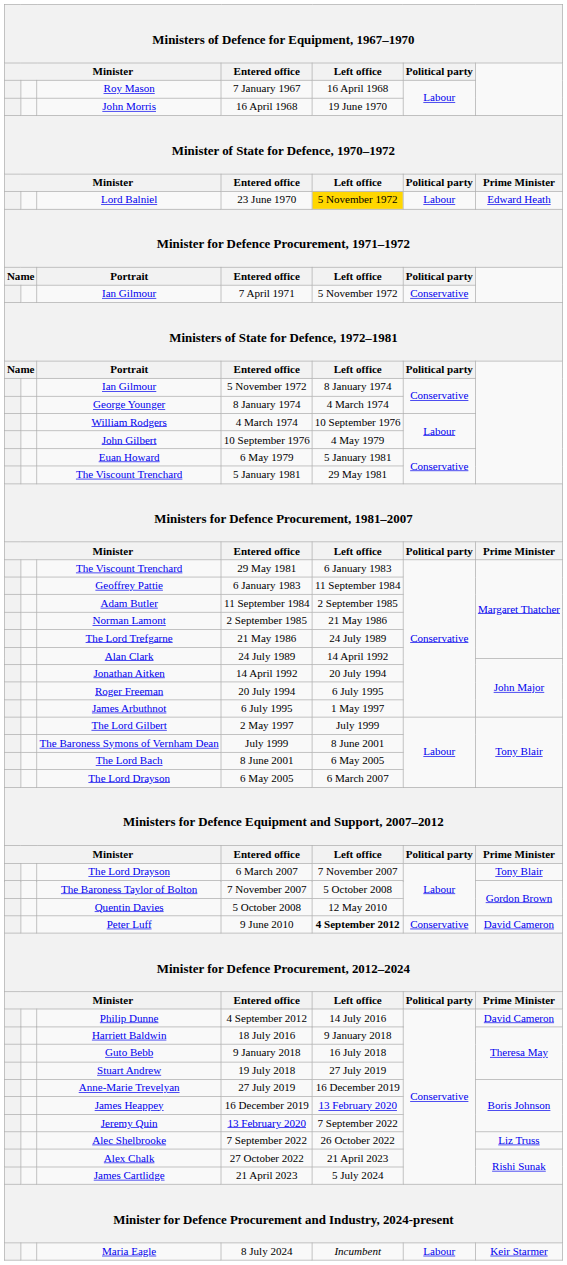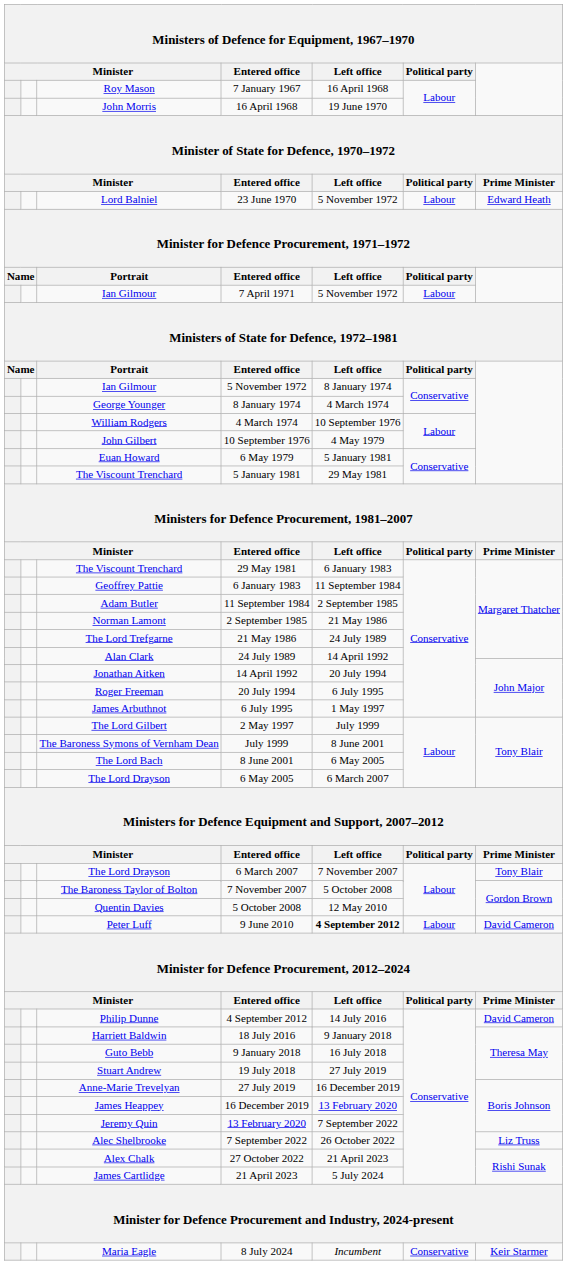(358, 200) gold background -> (358, 200) no background
(439, 293) Conservative -> (439, 293) Labour
(439, 924) Conservative -> (439, 924) Labour
(439, 1251) Labour -> (439, 1251) Conservative
